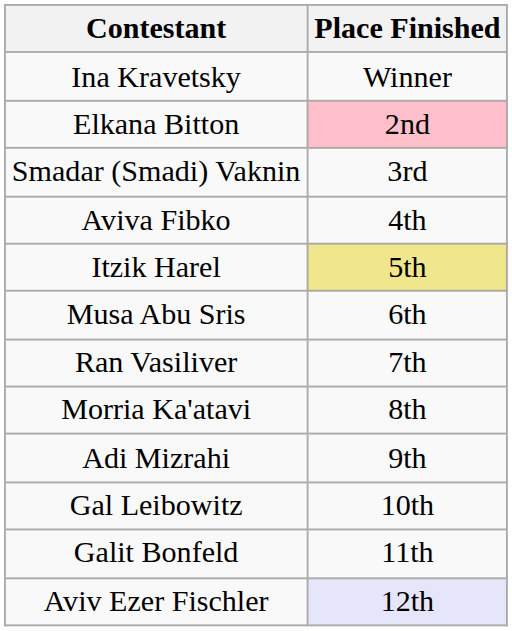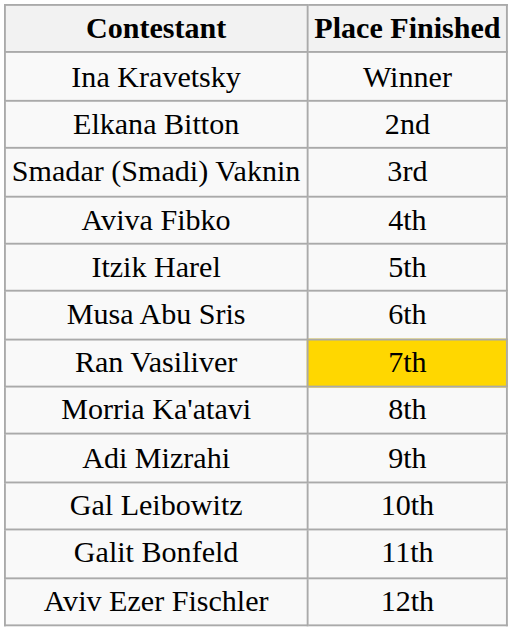(407, 123) pink background -> (407, 123) no background
(407, 266) khaki background -> (407, 266) no background
(407, 362) no background -> (407, 362) gold background
(407, 600) lavender background -> (407, 600) no background
